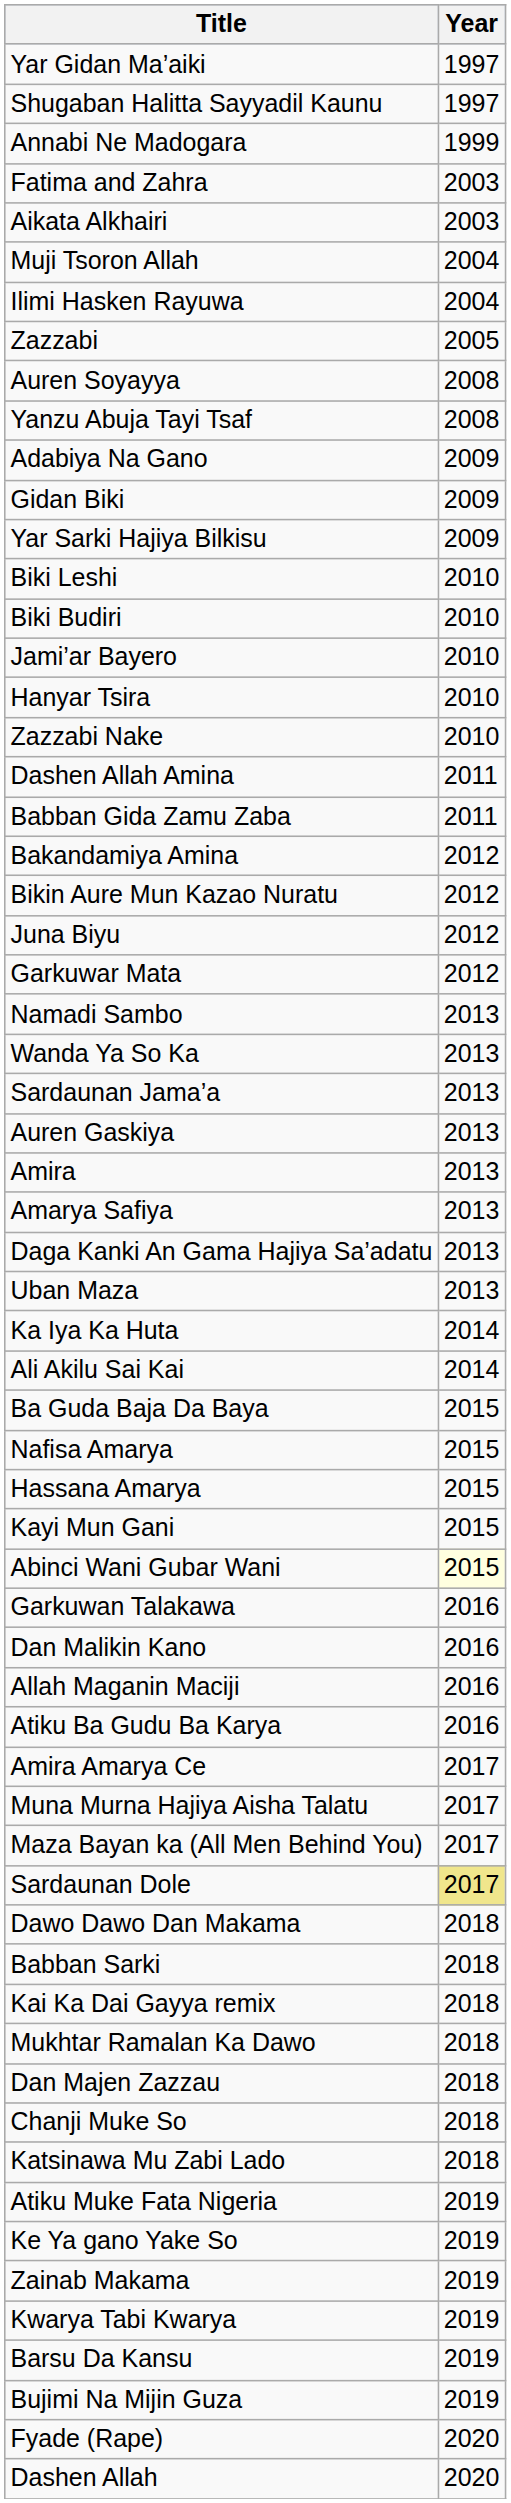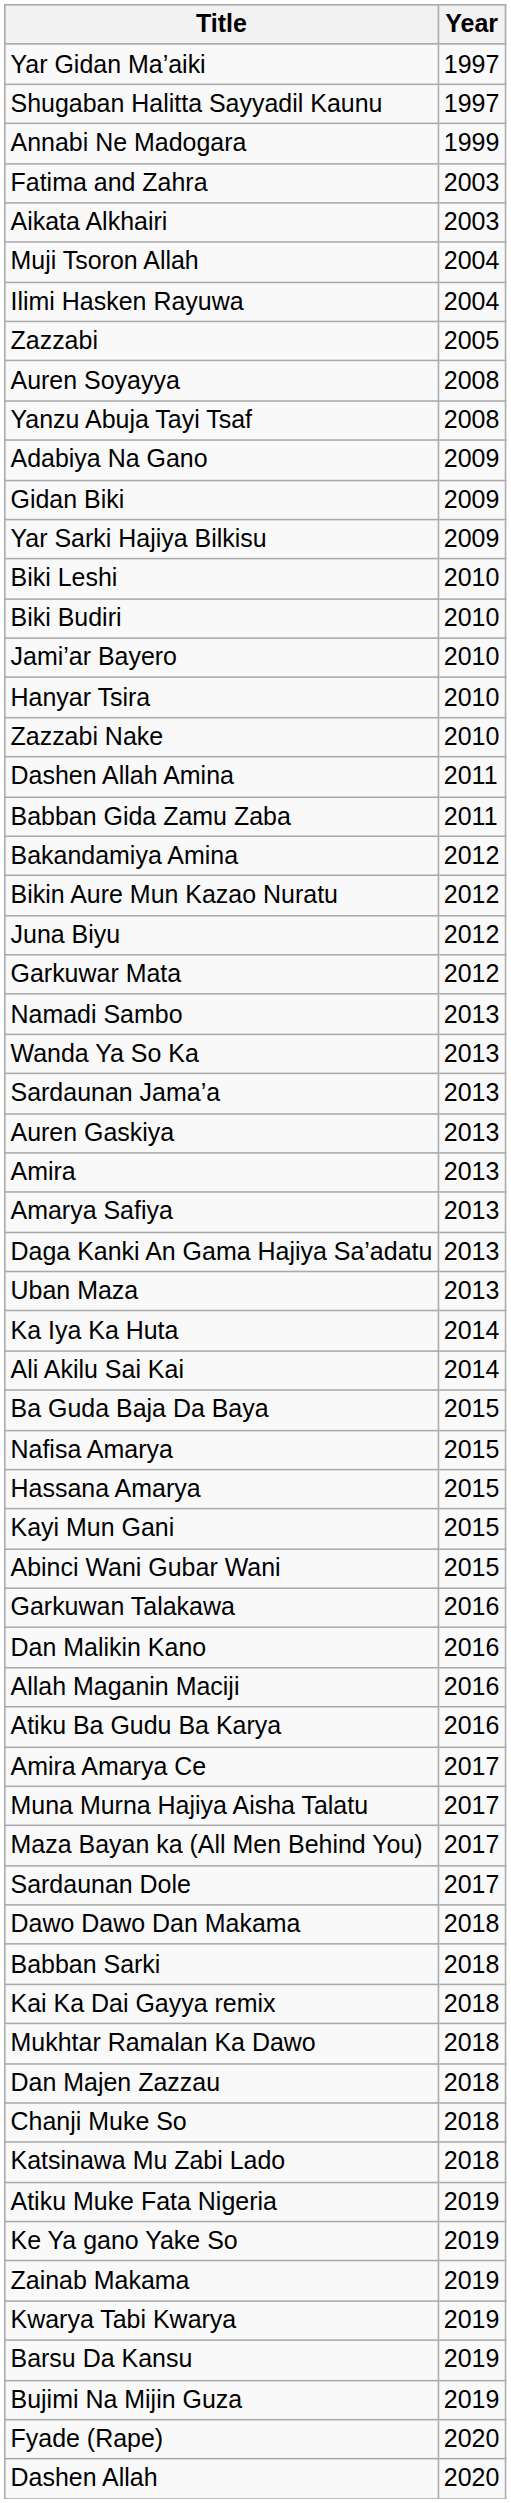(472, 1568) lightyellow background -> (472, 1568) no background
(472, 1884) khaki background -> (472, 1884) no background
